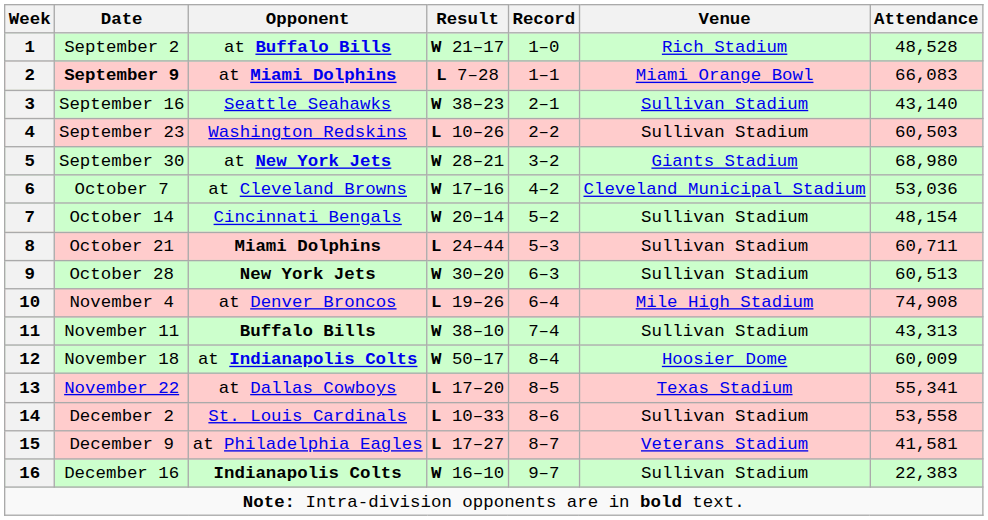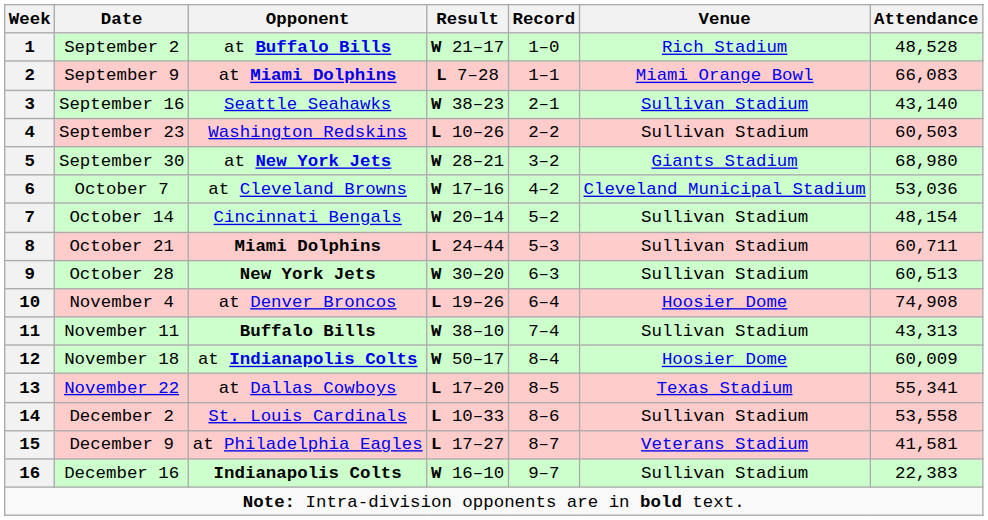(122, 76) bold -> (122, 76) normal
(725, 303) Mile High Stadium -> (725, 303) Hoosier Dome
